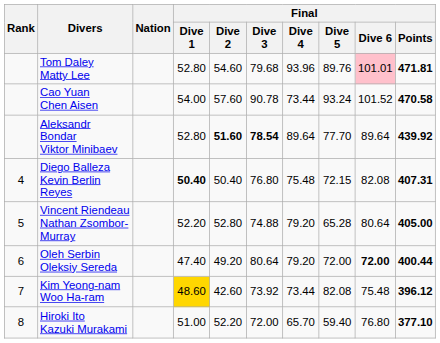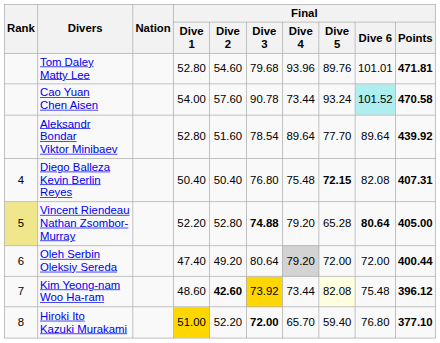(375, 68) pink background -> (375, 68) no background
(375, 99) no background -> (375, 99) paleturquoise background
(228, 136) bold -> (228, 136) normal
(264, 136) bold -> (264, 136) normal
(192, 180) bold -> (192, 180) normal
(337, 180) normal -> (337, 180) bold
(21, 223) no background -> (21, 223) khaki background
(264, 223) normal -> (264, 223) bold
(375, 223) normal -> (375, 223) bold
(301, 261) no background -> (301, 261) lightgrey background
(375, 261) bold -> (375, 261) normal
(192, 291) gold background -> (192, 291) no background
(228, 291) normal -> (228, 291) bold
(264, 291) no background -> (264, 291) gold background
(337, 291) no background -> (337, 291) lightyellow background
(192, 322) no background -> (192, 322) gold background
(264, 322) normal -> (264, 322) bold
